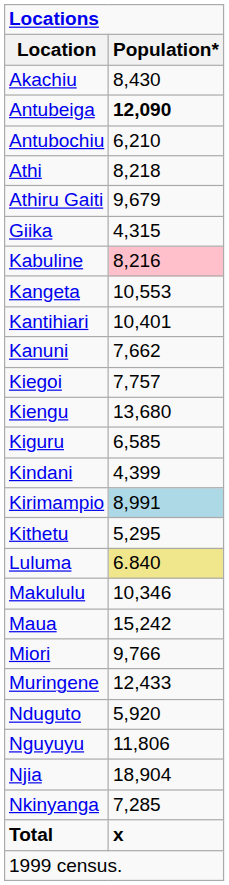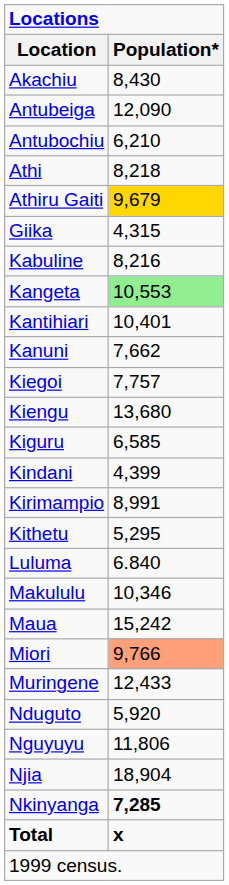(142, 110) bold -> (142, 110) normal
(137, 200) no background -> (137, 200) gold background
(137, 261) pink background -> (137, 261) no background
(142, 291) no background -> (142, 291) lightgreen background
(137, 502) lightblue background -> (137, 502) no background
(137, 563) khaki background -> (137, 563) no background
(137, 653) no background -> (137, 653) lightsalmon background
(137, 804) normal -> (137, 804) bold
